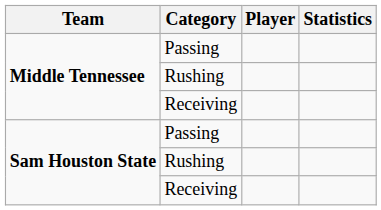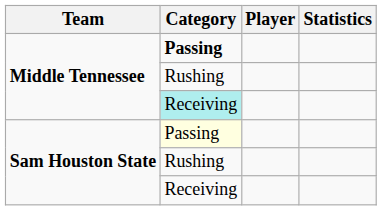(192, 48) normal -> (193, 48) bold
(201, 104) no background -> (201, 104) paleturquoise background
(192, 133) no background -> (192, 133) lightyellow background
